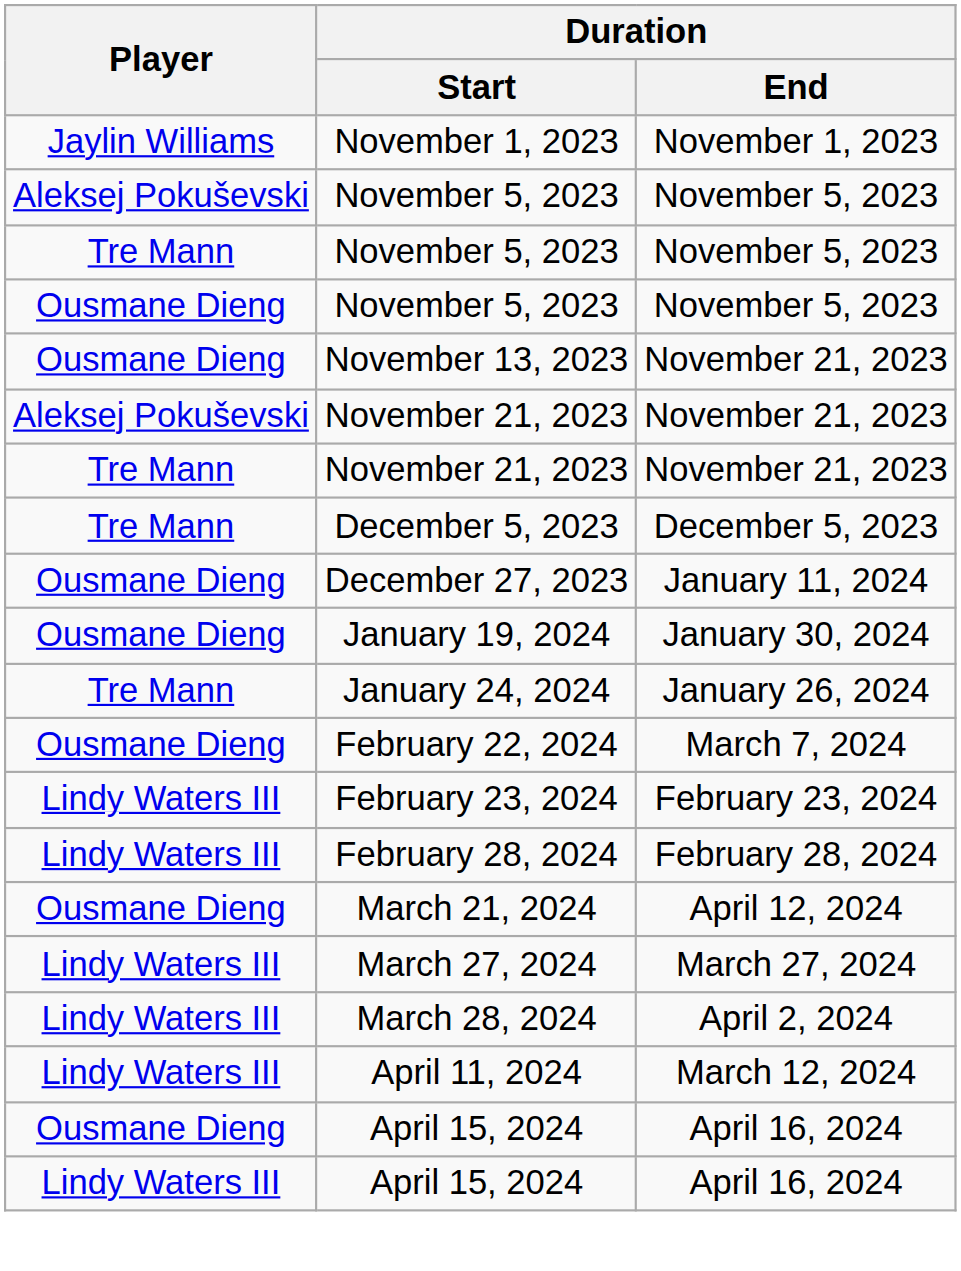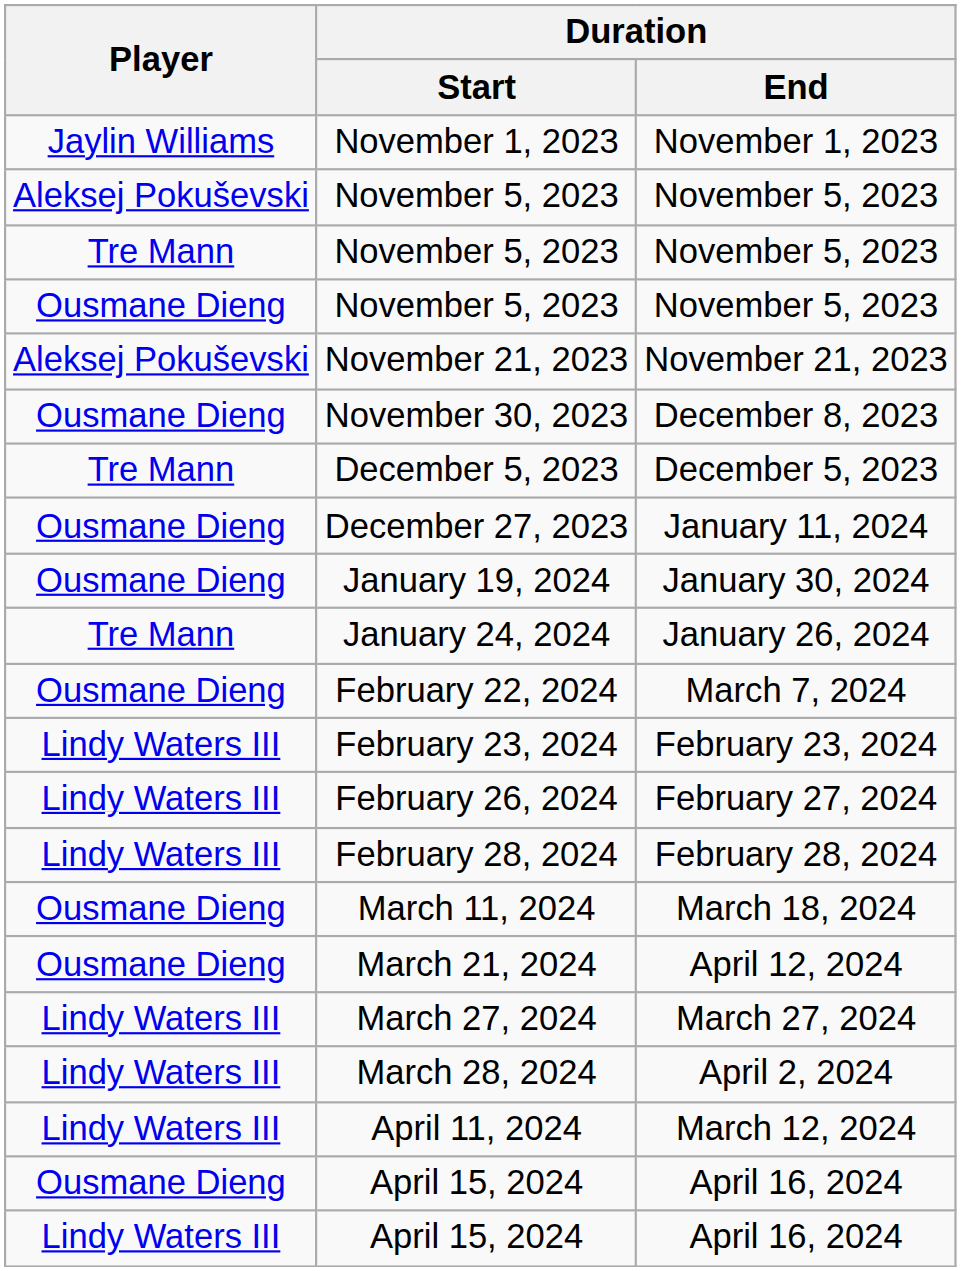- row: (161, 360)
- row: (161, 470)
+ row: (161, 415)
+ row: (161, 799)
+ row: (161, 908)
